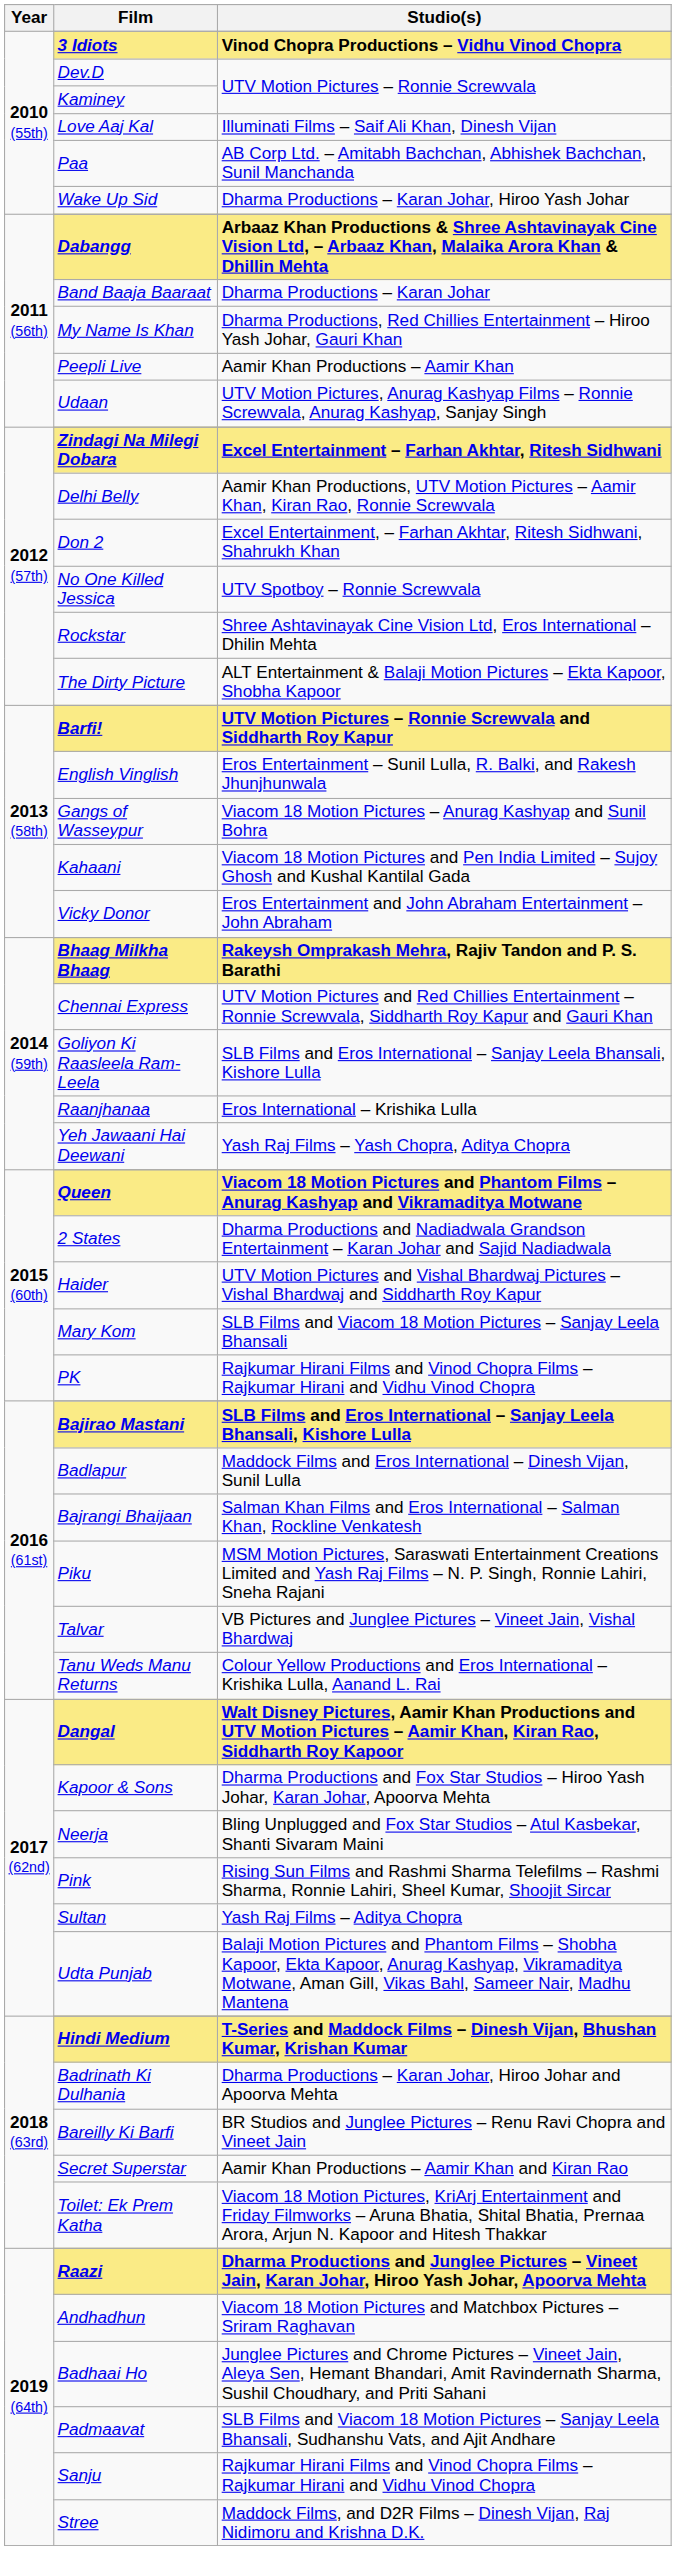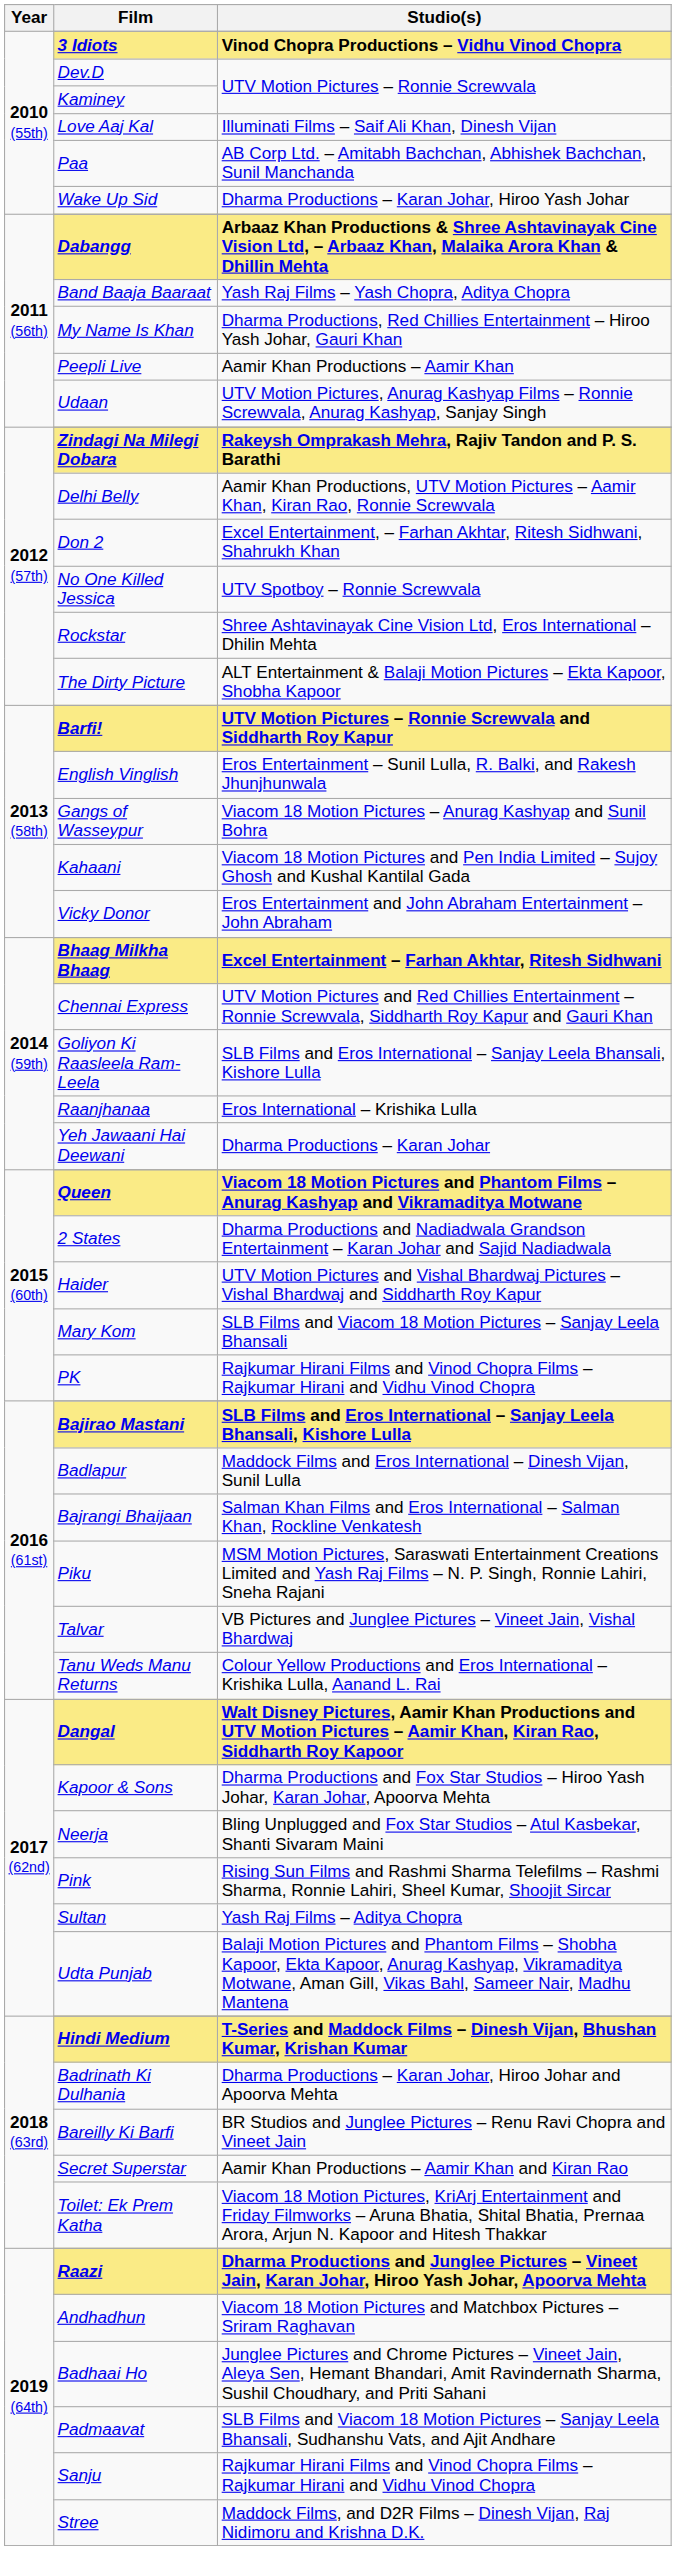(356, 293) Dharma Productions – Karan Johar -> (396, 293) Yash Raj Films – Yash Chopra, Aditya Chopra
(442, 449) Excel Entertainment – Farhan Akhtar, Ritesh Sidhwani -> (429, 449) Rakeysh Omprakash Mehra, Rajiv Tandon and P. S. Barathi
(429, 960) Rakeysh Omprakash Mehra, Rajiv Tandon and P. S. Barathi -> (442, 960) Excel Entertainment – Farhan Akhtar, Ritesh Sidhwani
(396, 1145) Yash Raj Films – Yash Chopra, Aditya Chopra -> (356, 1145) Dharma Productions – Karan Johar
